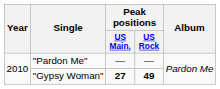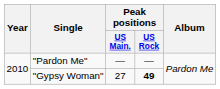(120, 76) bold -> (120, 76) normal
